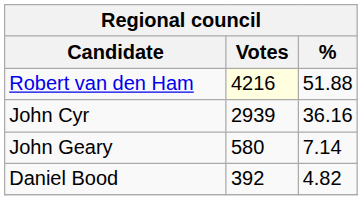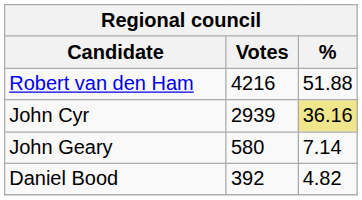(253, 83) lightyellow background -> (253, 83) no background
(328, 115) no background -> (328, 115) khaki background
